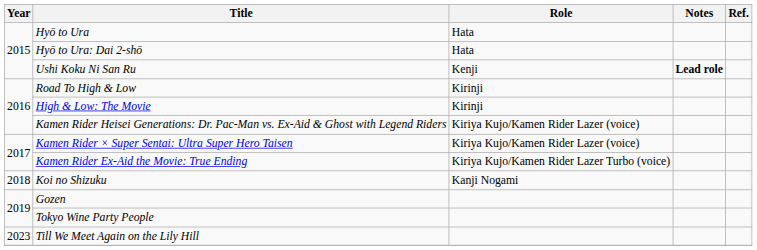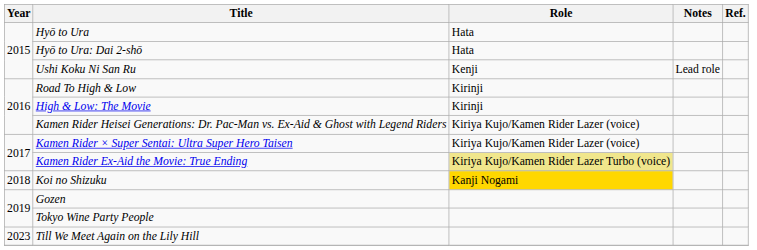(699, 69) bold -> (698, 69) normal
(561, 161) no background -> (561, 161) khaki background
(485, 180) no background -> (485, 180) gold background
